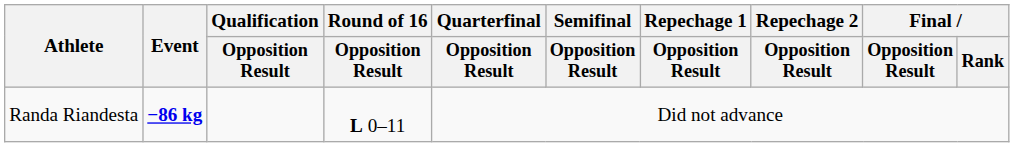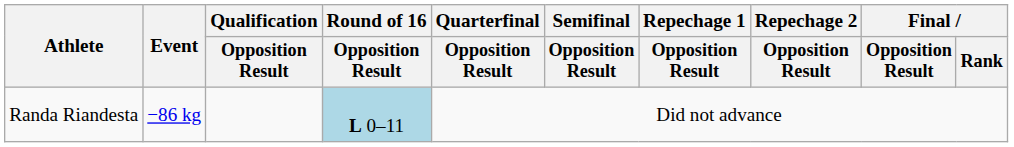(175, 114) bold -> (174, 114) normal
(378, 126) no background -> (377, 126) lightblue background
